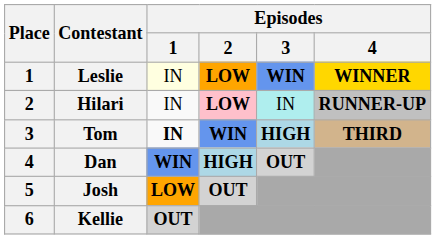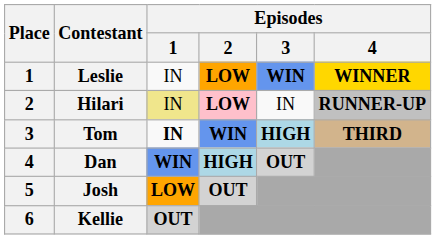(173, 76) lightyellow background -> (173, 76) no background
(173, 104) no background -> (173, 104) khaki background
(286, 104) paleturquoise background -> (286, 104) no background
